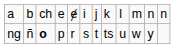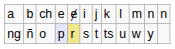(43, 33) bold -> (43, 33) normal
(61, 33) no background -> (61, 33) lavender background
(72, 33) no background -> (72, 33) khaki background
